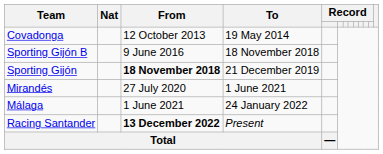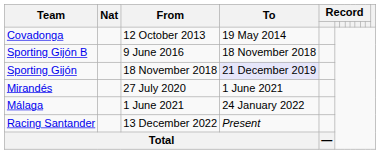(172, 70) bold -> (170, 70) normal
(272, 70) no background -> (269, 70) lavender background
(171, 123) bold -> (170, 123) normal
